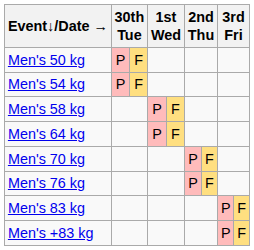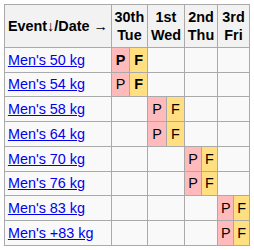(121, 60) normal -> (121, 60) bold
(139, 60) normal -> (139, 60) bold
(139, 84) normal -> (139, 84) bold
